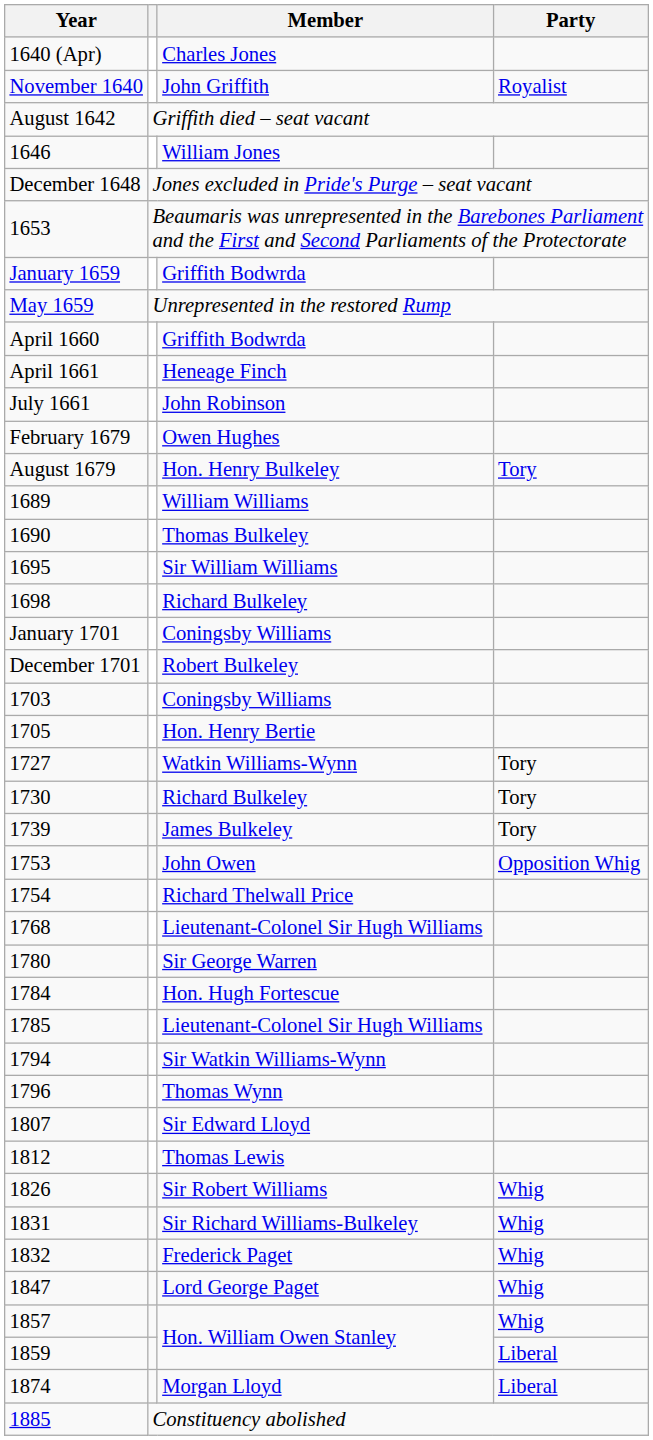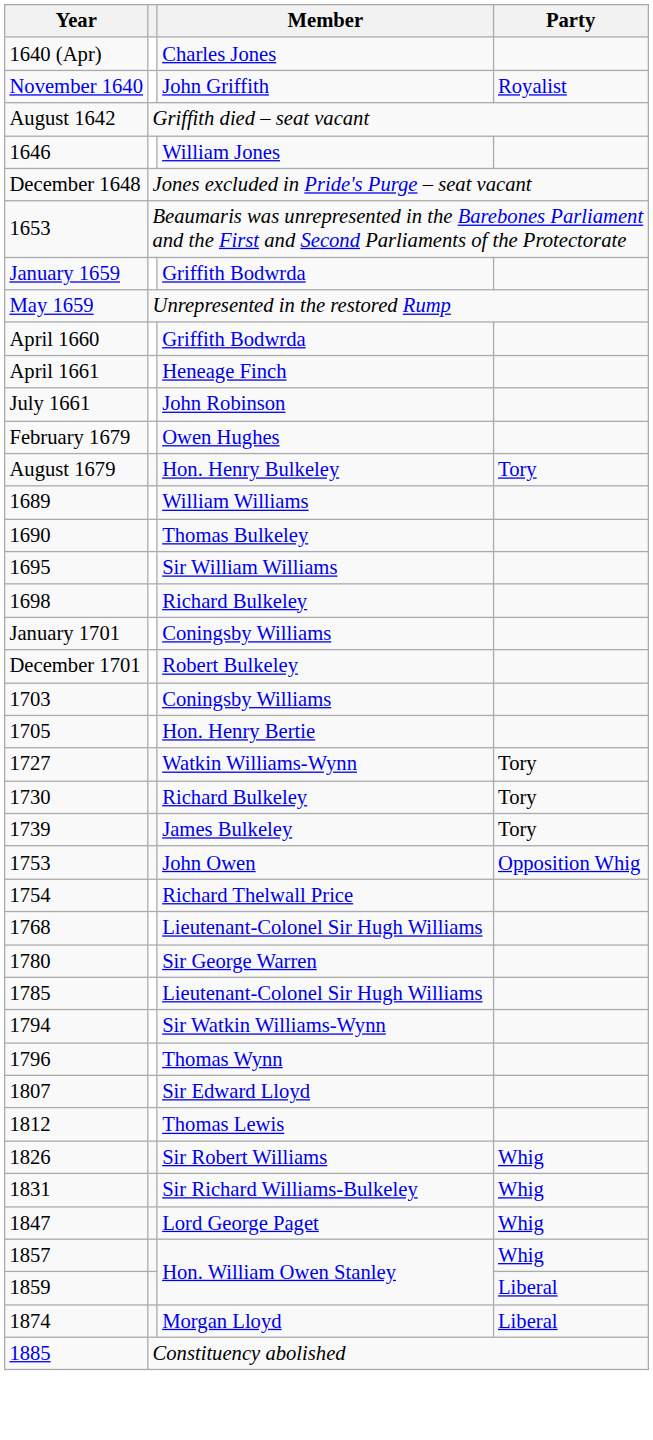- row: (30, 993)
- row: (30, 1255)
